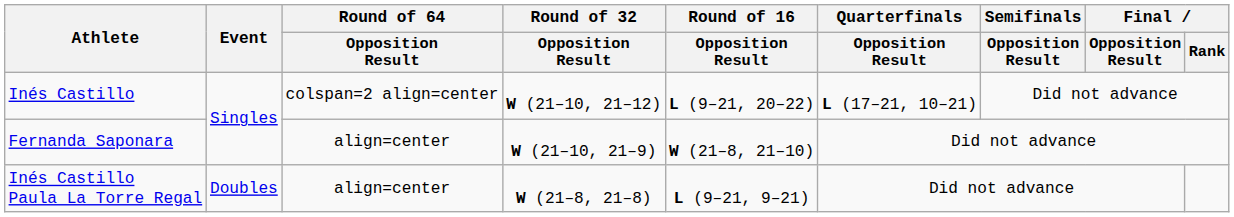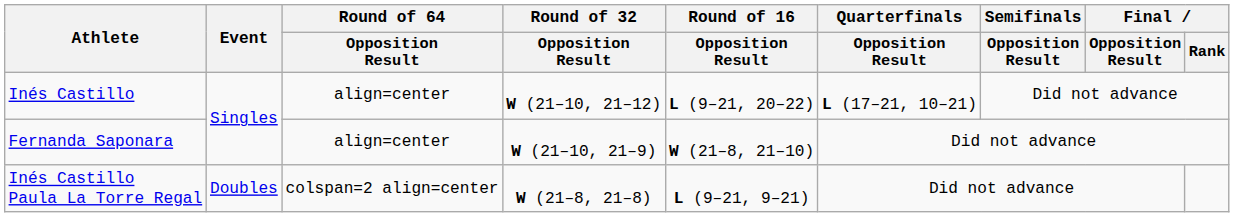(392, 95) colspan=2 align=center -> (392, 95) align=center
(392, 188) align=center -> (392, 188) colspan=2 align=center
